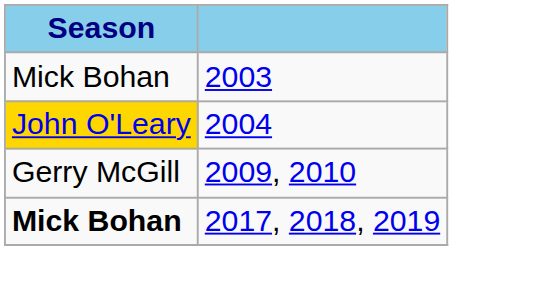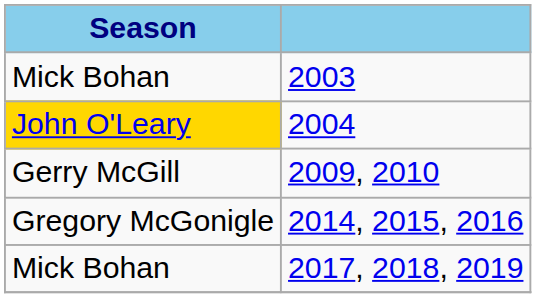+ row: (406, 220)
(97, 220) bold -> (91, 268) normal
